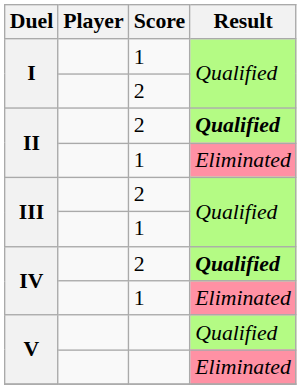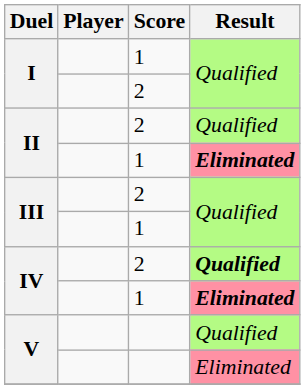(238, 125) bold -> (236, 125) normal
(243, 159) normal -> (245, 159) bold
(243, 297) normal -> (245, 297) bold
